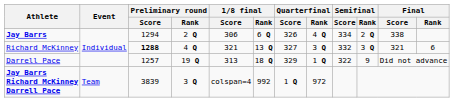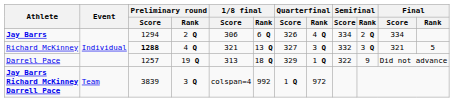(397, 35) 338 -> (397, 35) 334
(433, 47) 6 -> (433, 47) 5
